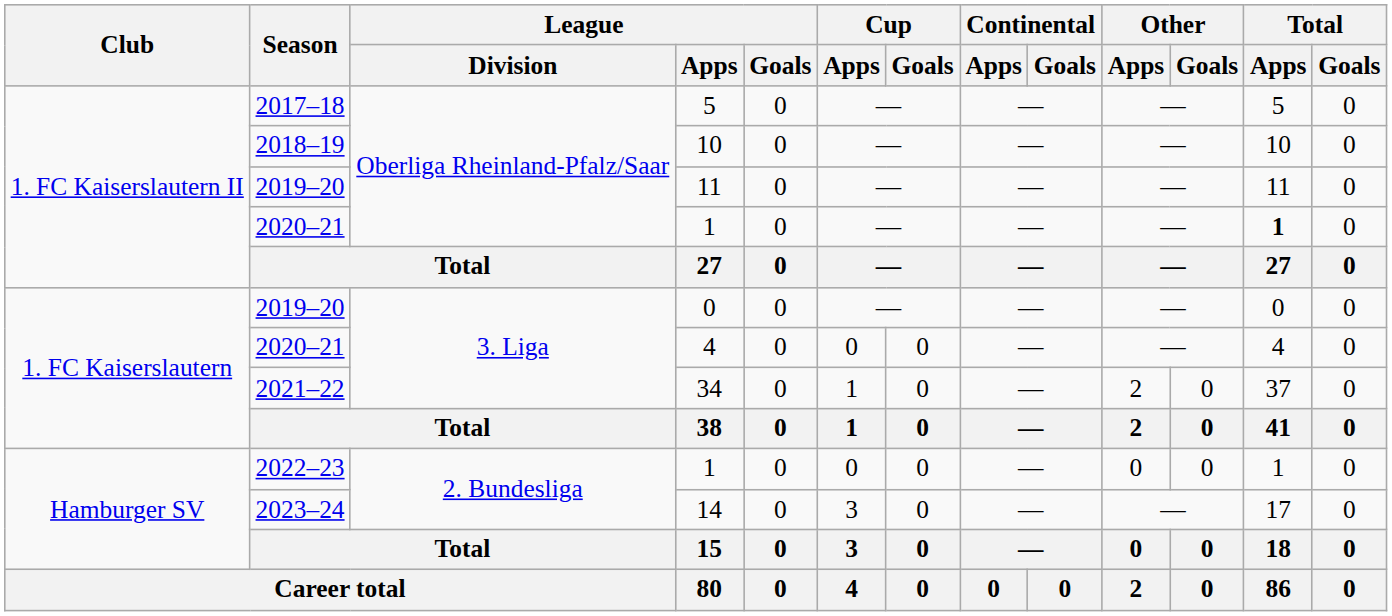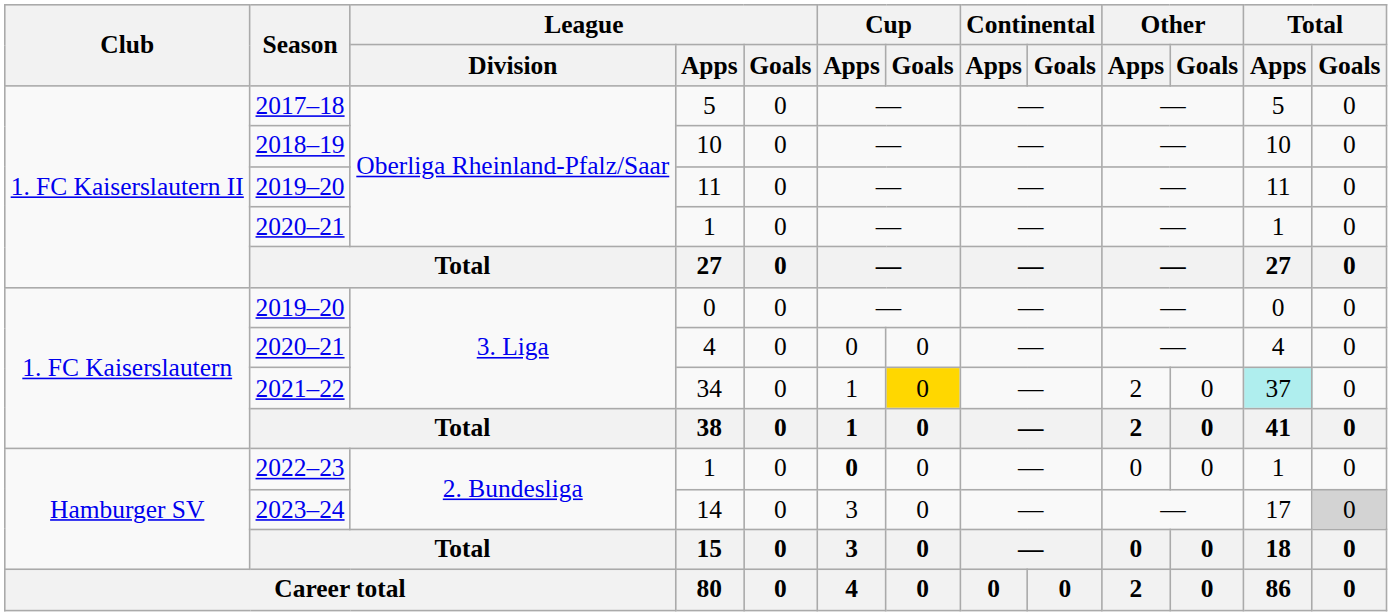(1278, 226) bold -> (1278, 226) normal
(923, 387) no background -> (923, 387) gold background
(1278, 387) no background -> (1278, 387) paleturquoise background
(851, 468) normal -> (851, 468) bold
(1349, 508) no background -> (1349, 508) lightgrey background
